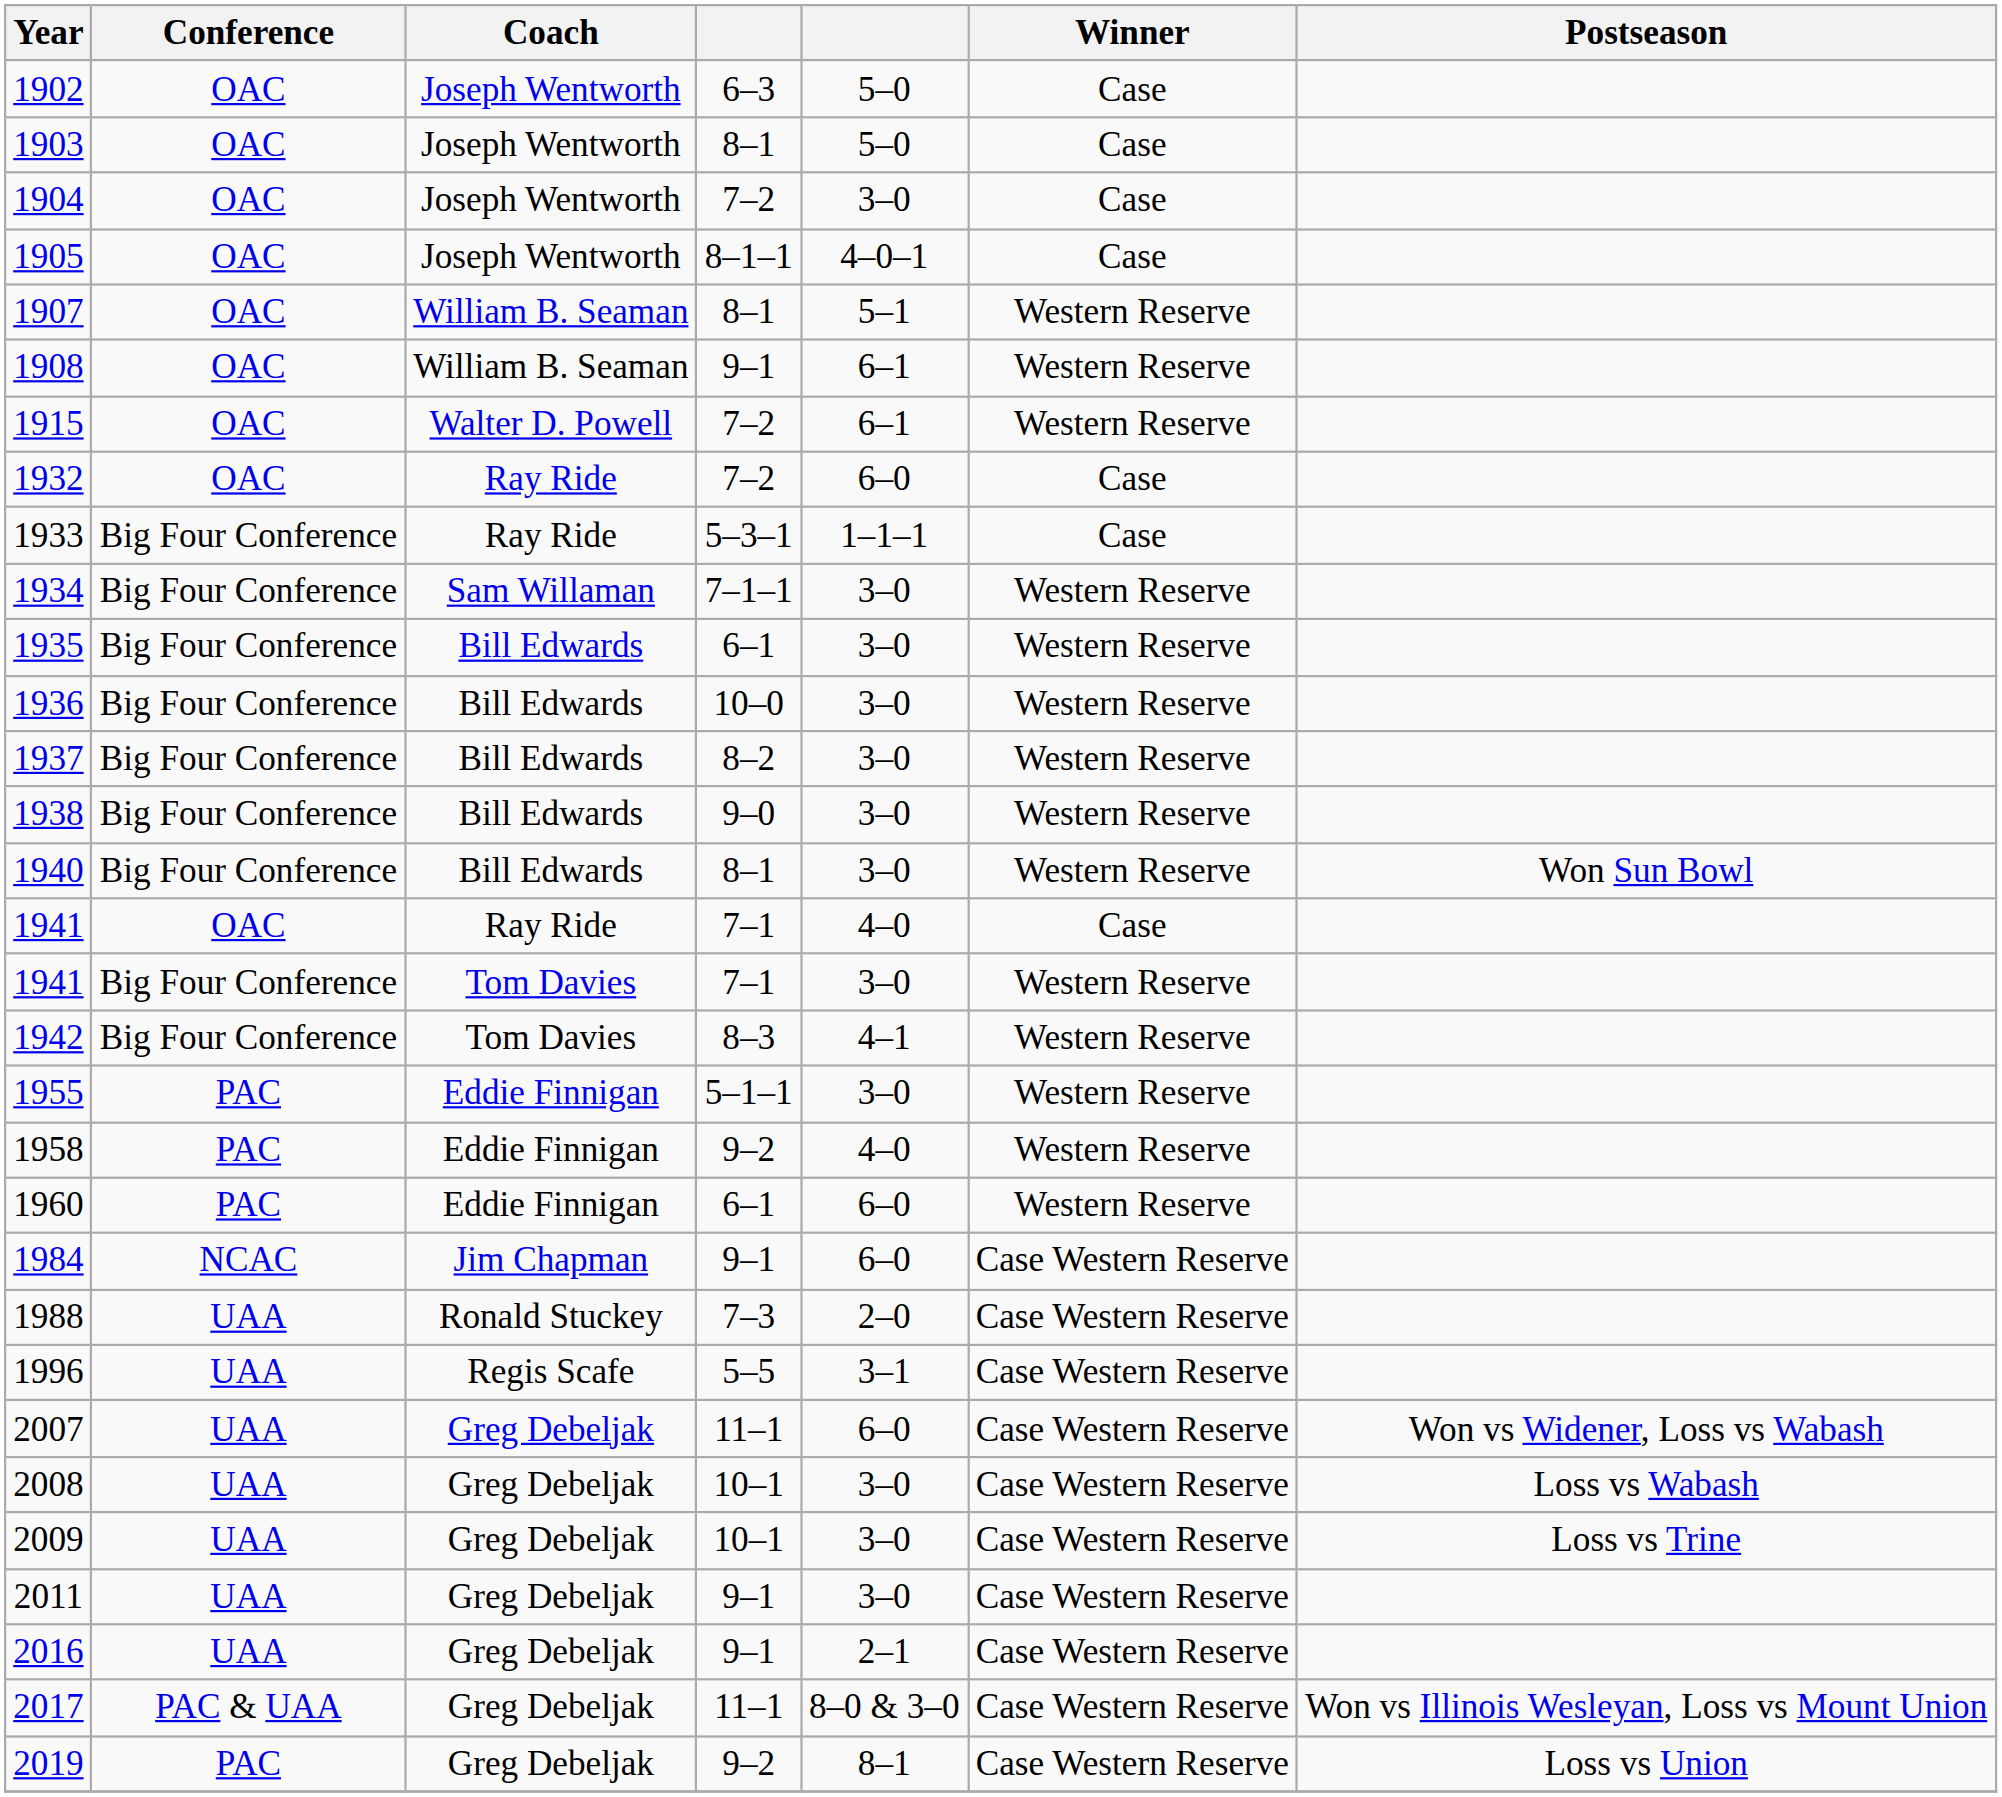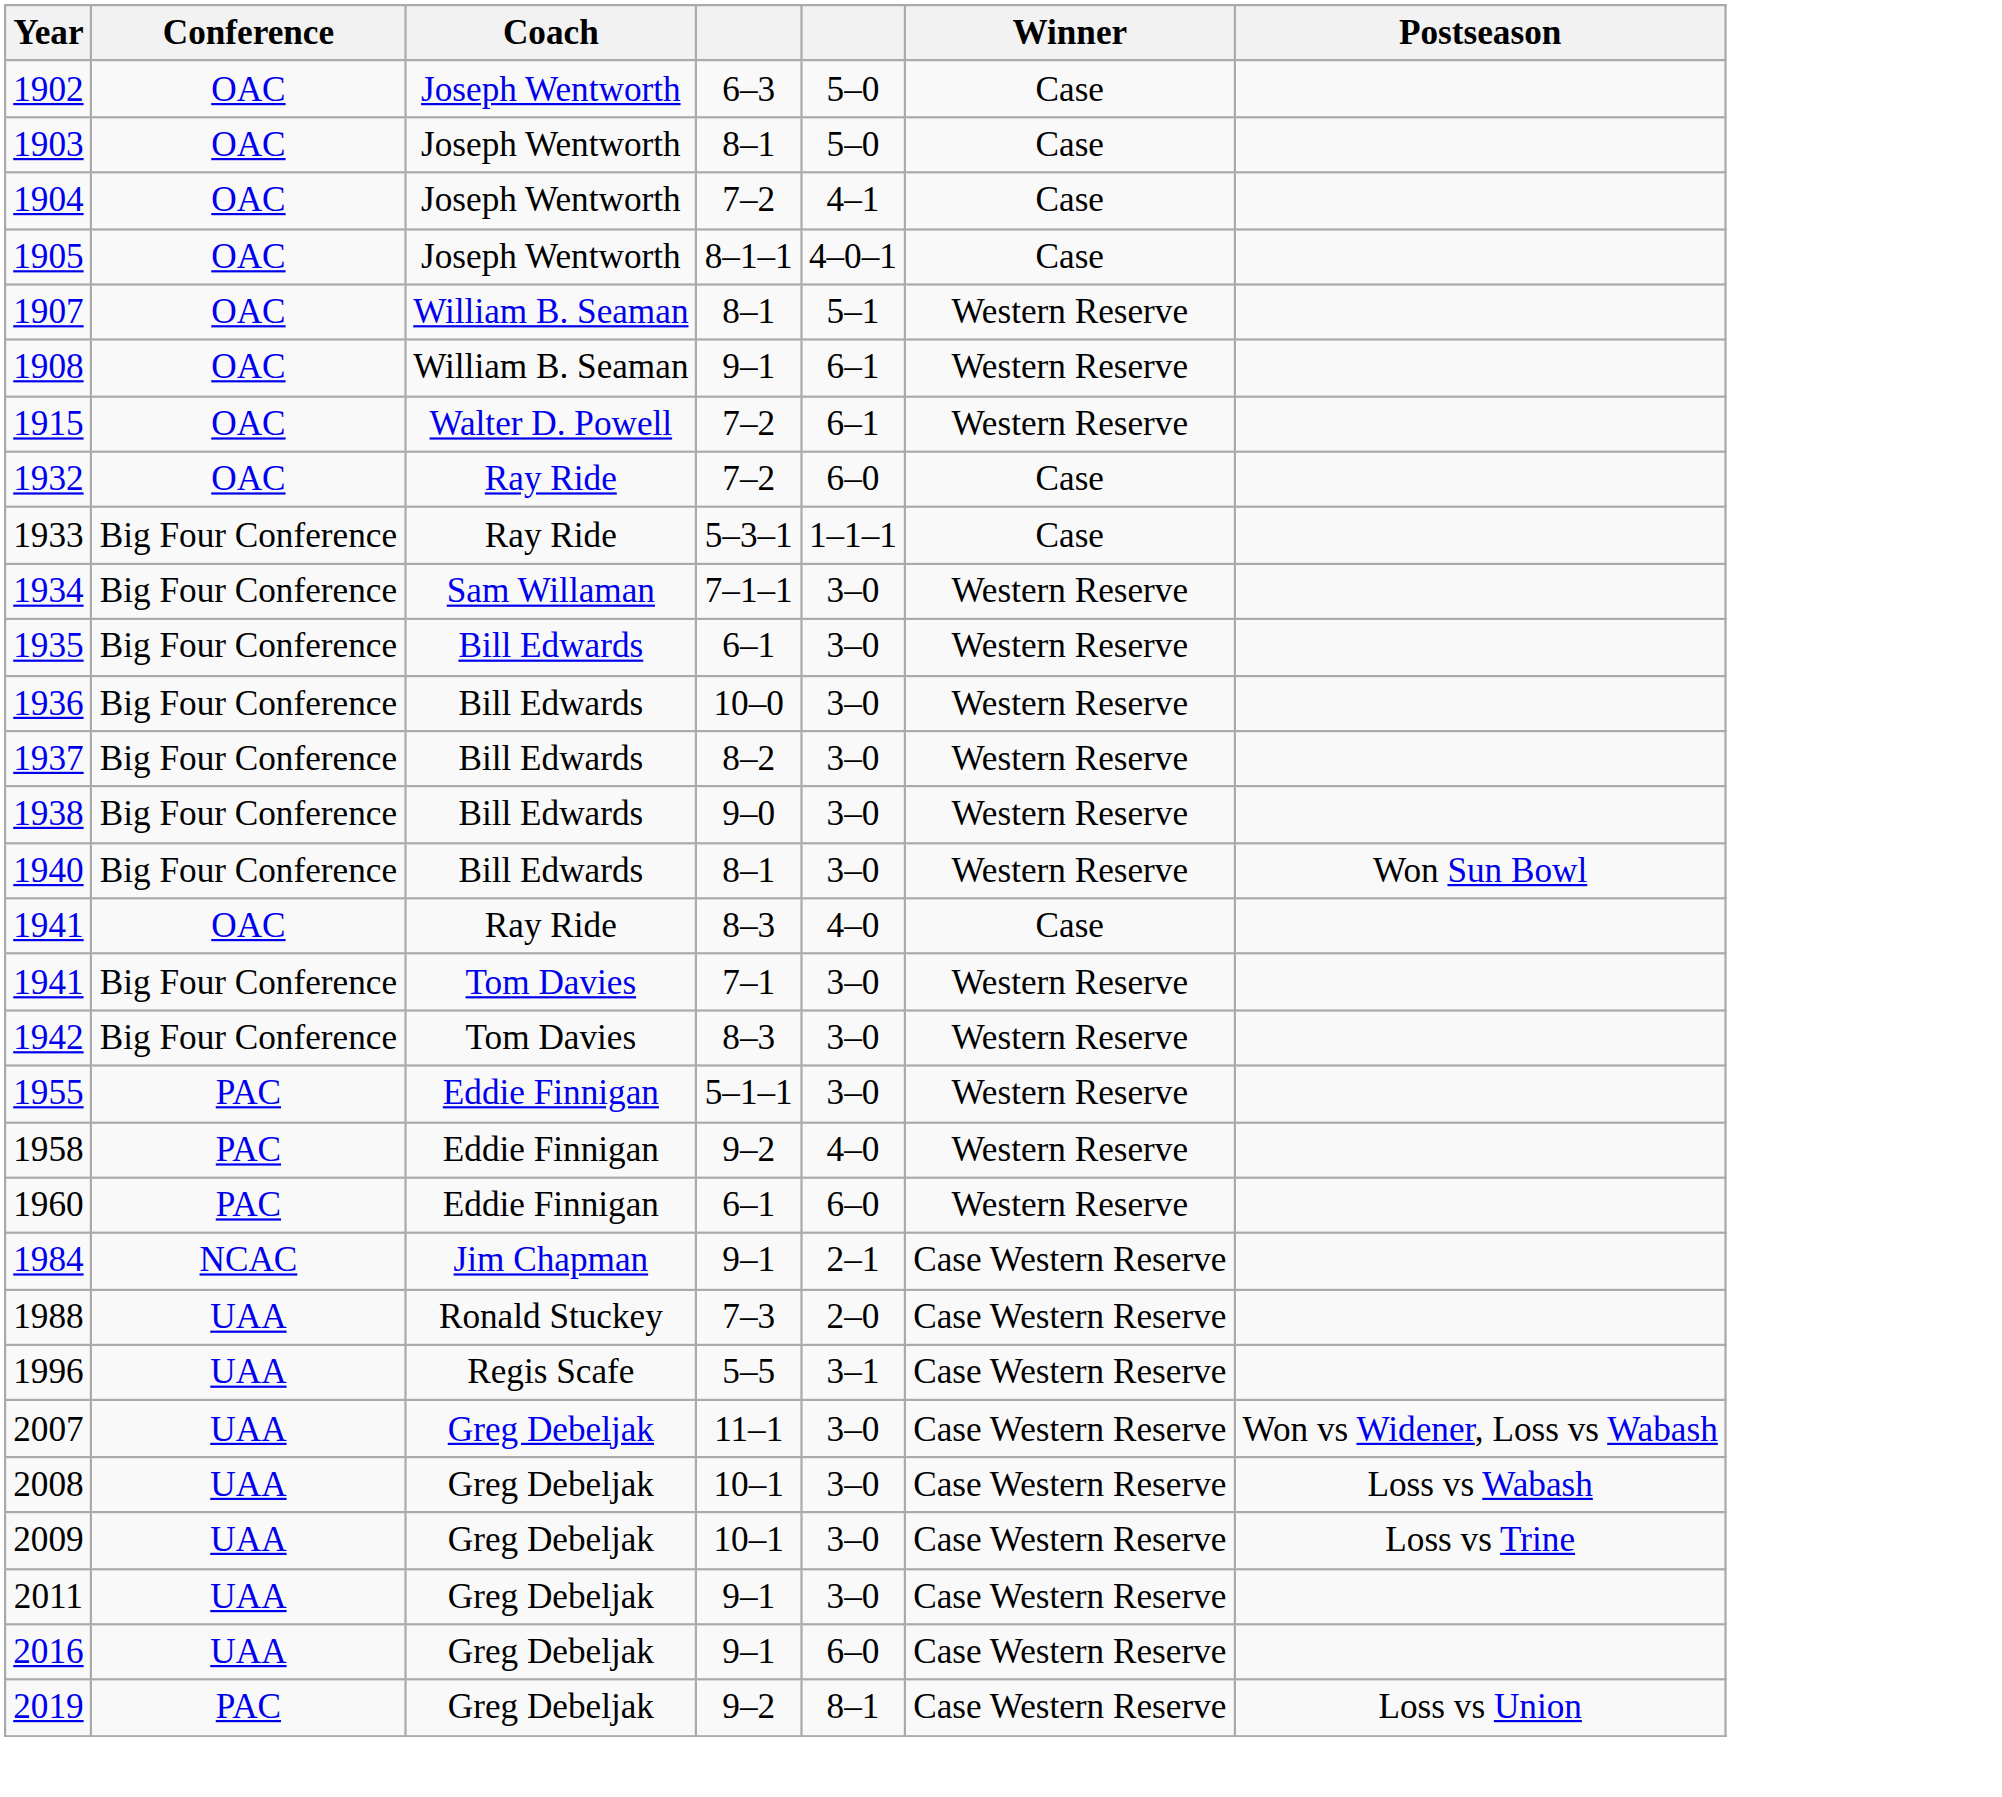(884, 199) 3–0 -> (853, 199) 4–1
(749, 925) 7–1 -> (749, 925) 8–3
(884, 1037) 4–1 -> (853, 1037) 3–0
(884, 1260) 6–0 -> (853, 1260) 2–1
(884, 1428) 6–0 -> (853, 1428) 3–0
(884, 1651) 2–1 -> (853, 1651) 6–0
- row: (48, 1707)
